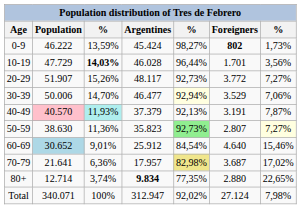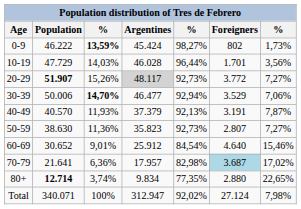(103, 46) normal -> (103, 46) bold
(235, 46) bold -> (235, 46) normal
(103, 63) bold -> (103, 63) normal
(58, 79) normal -> (58, 79) bold
(148, 79) no background -> (148, 79) lightgrey background
(103, 96) normal -> (103, 96) bold
(191, 96) lightyellow background -> (191, 96) no background
(58, 112) pink background -> (58, 112) no background
(103, 112) paleturquoise background -> (103, 112) no background
(191, 129) lightgreen background -> (191, 129) no background
(278, 129) lightyellow background -> (278, 129) no background
(58, 146) lightblue background -> (58, 146) no background
(191, 162) khaki background -> (191, 162) no background
(235, 162) no background -> (235, 162) lightblue background
(58, 179) normal -> (58, 179) bold
(148, 179) bold -> (148, 179) normal
